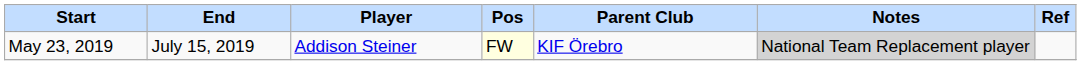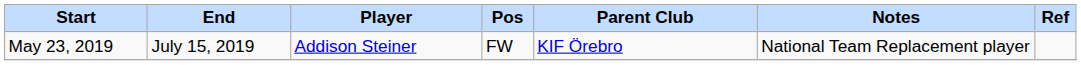(499, 45) lightyellow background -> (499, 45) no background
(895, 45) lightgrey background -> (895, 45) no background
